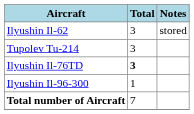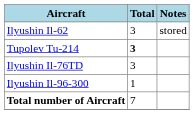(133, 48) normal -> (133, 48) bold
(133, 65) bold -> (133, 65) normal
